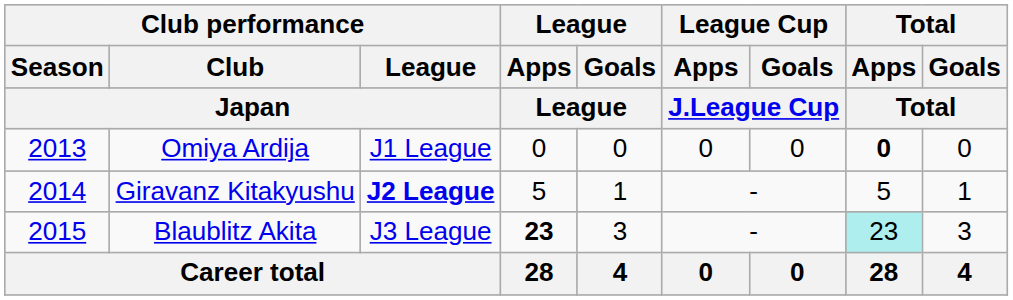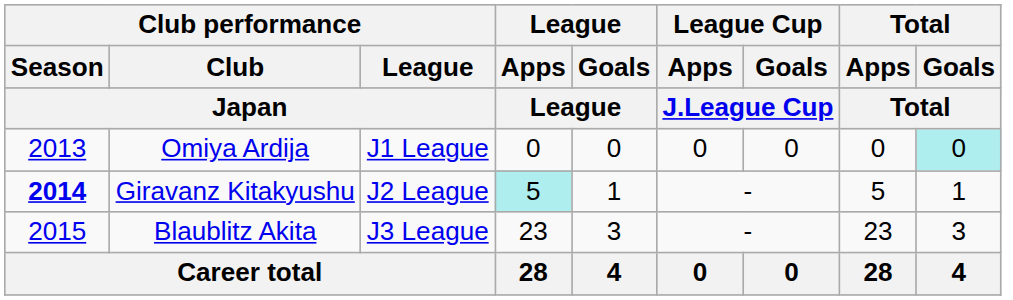(884, 149) bold -> (878, 149) normal
(965, 149) no background -> (959, 149) paleturquoise background
(57, 190) normal -> (57, 190) bold
(431, 190) bold -> (428, 190) normal
(539, 190) no background -> (533, 190) paleturquoise background
(539, 231) bold -> (533, 231) normal
(884, 231) paleturquoise background -> (878, 231) no background
